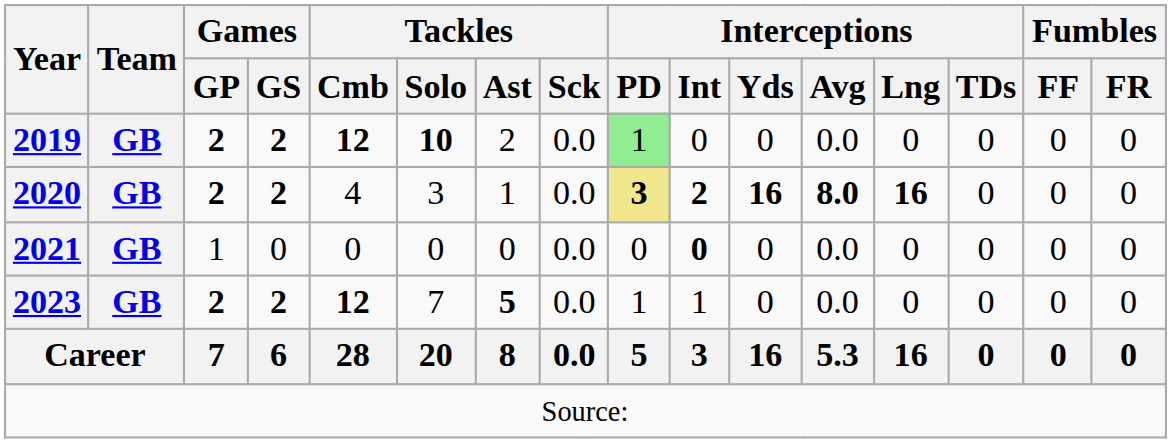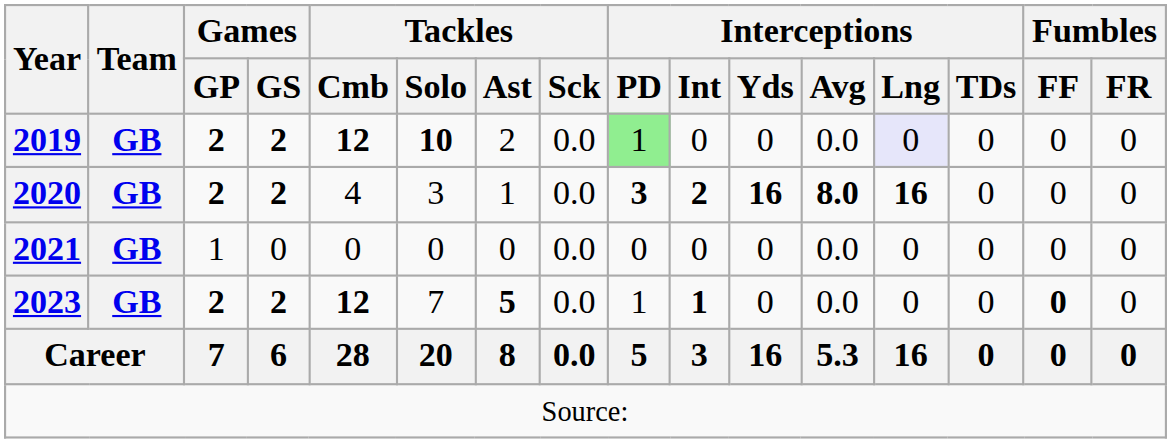(911, 139) no background -> (911, 139) lavender background
(639, 193) khaki background -> (639, 193) no background
(699, 247) bold -> (699, 247) normal
(699, 301) normal -> (699, 301) bold
(1058, 301) normal -> (1058, 301) bold
